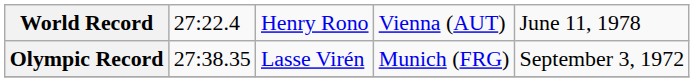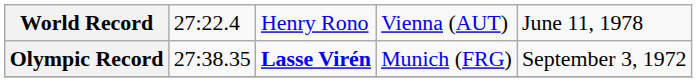(313, 58) normal -> (316, 58) bold
